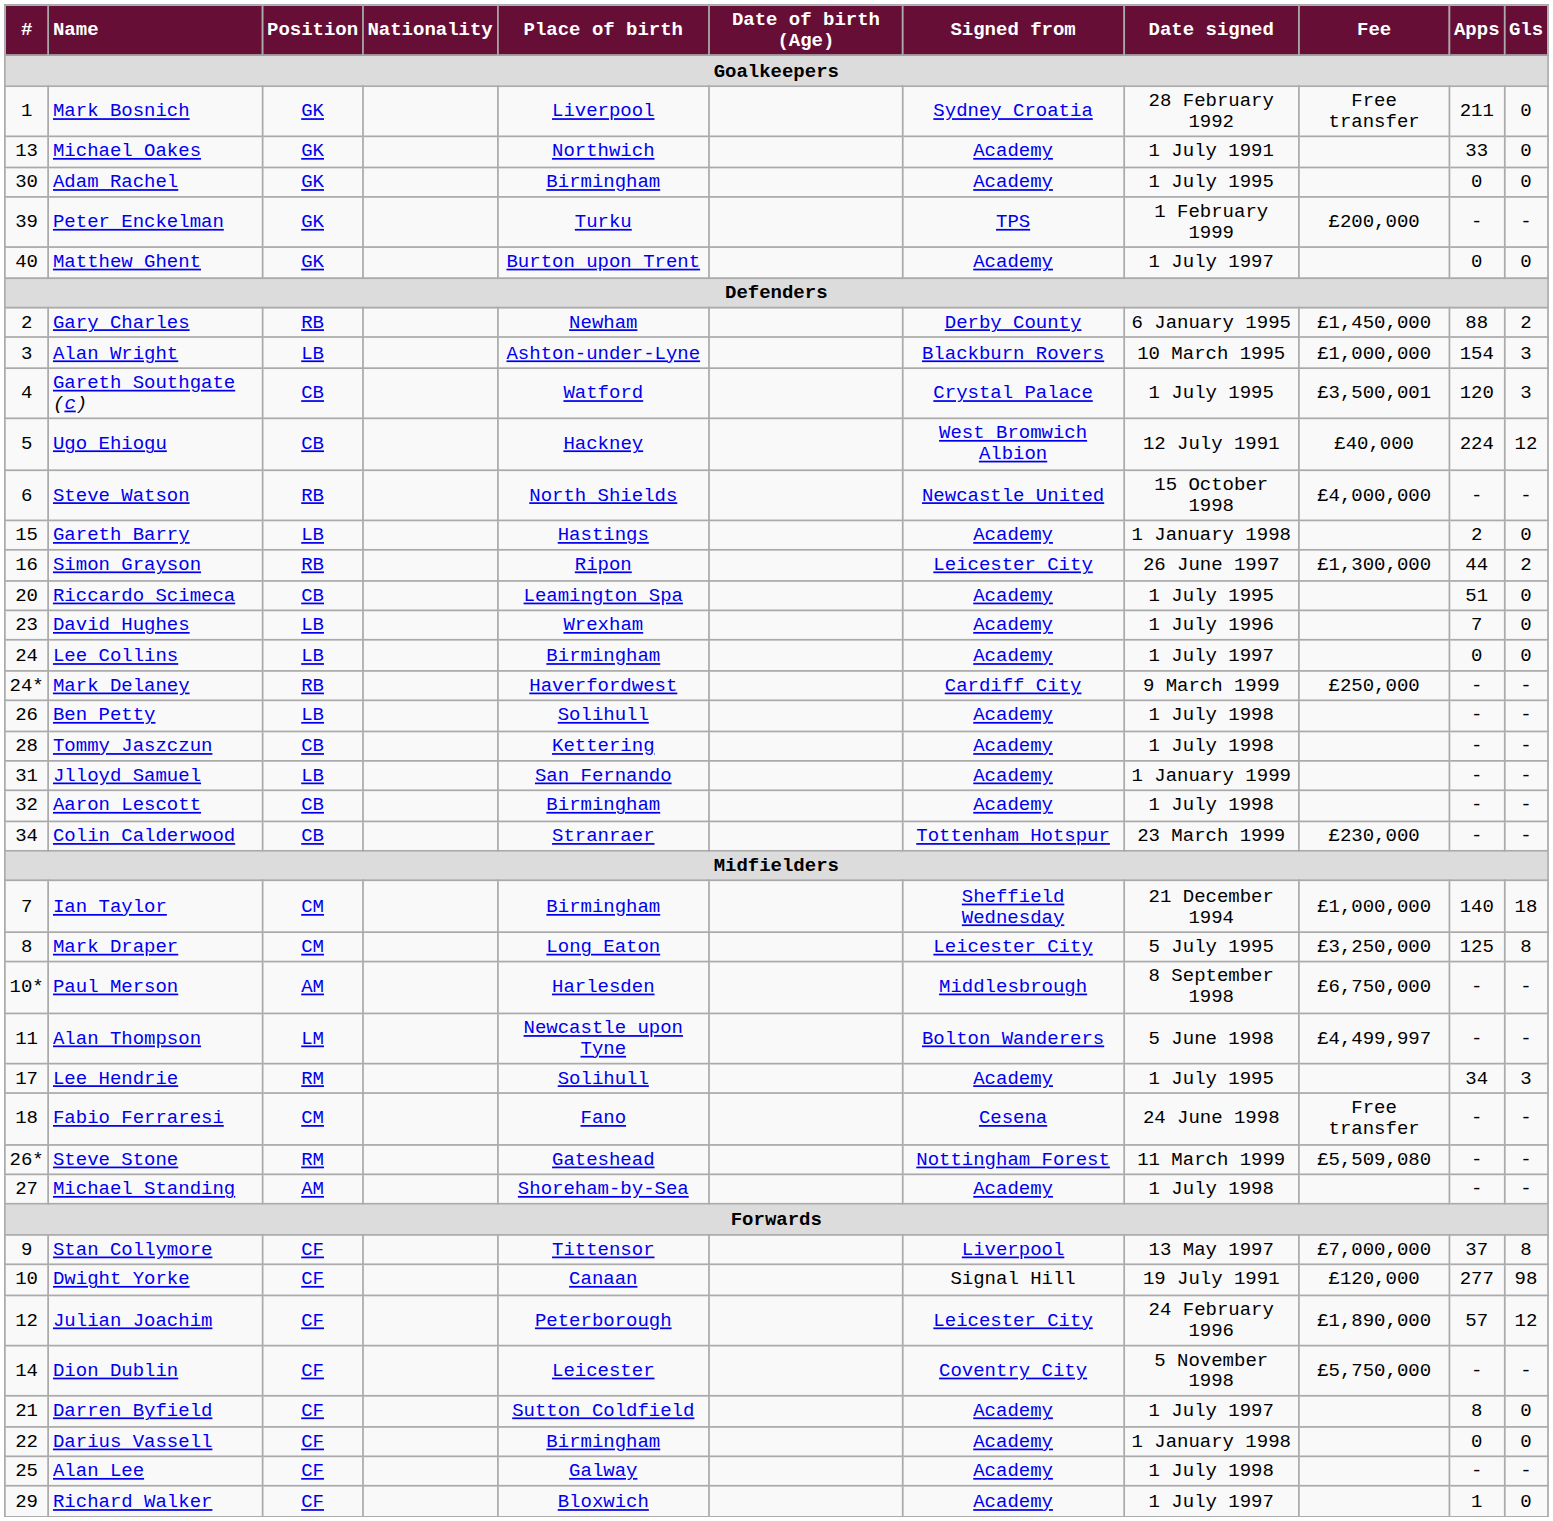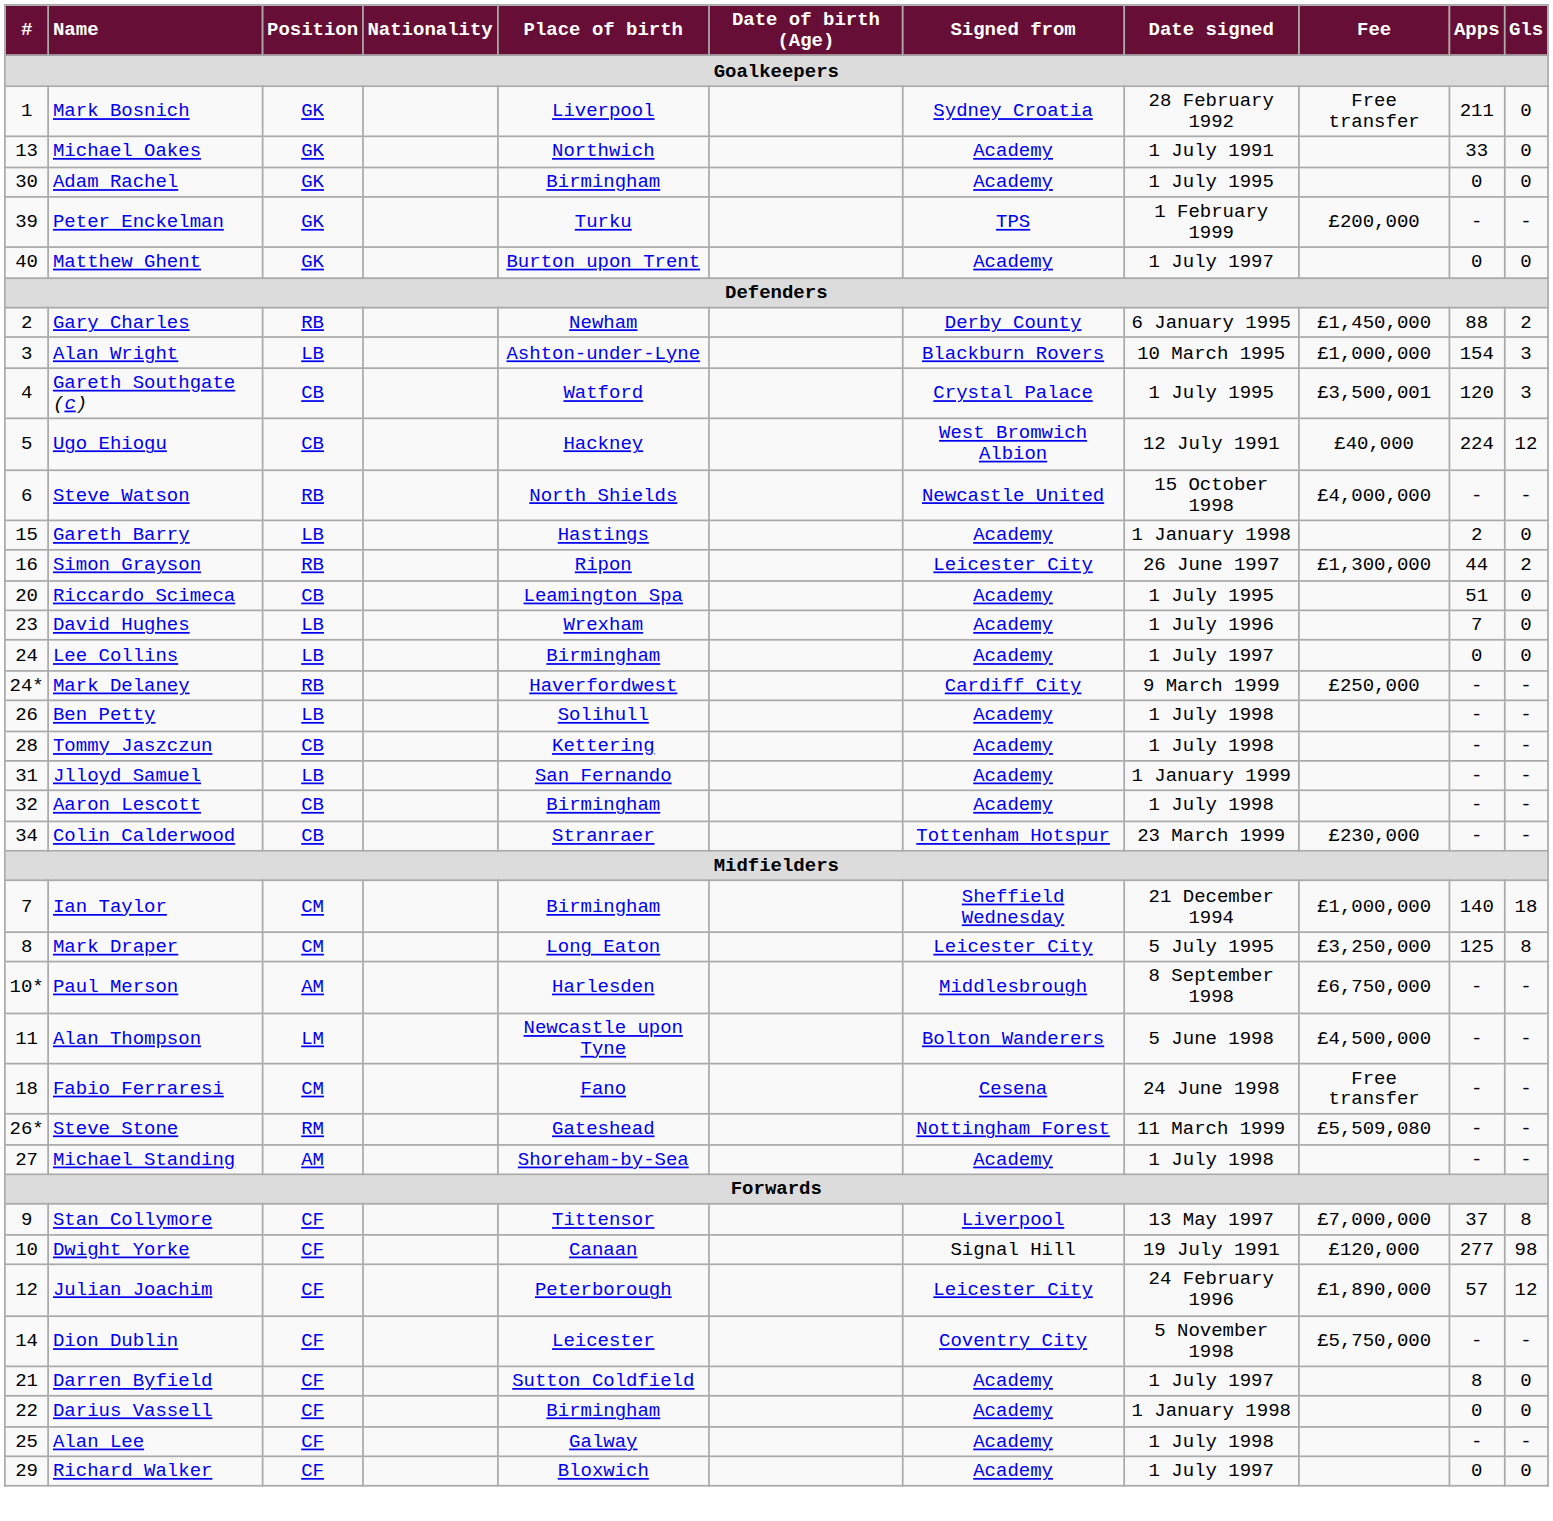(1374, 1038) £4,499,997 -> (1374, 1038) £4,500,000
- row: (116, 1078)
(1477, 1501) 1 -> (1477, 1471) 0
